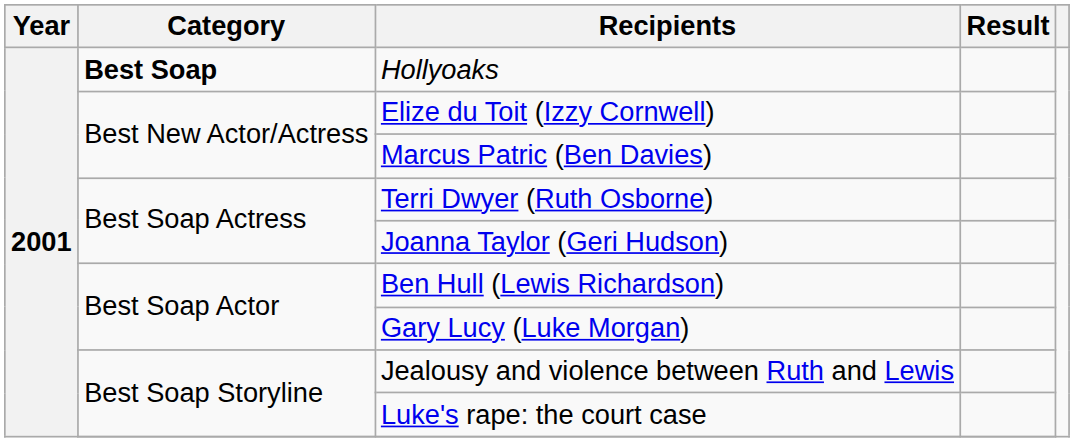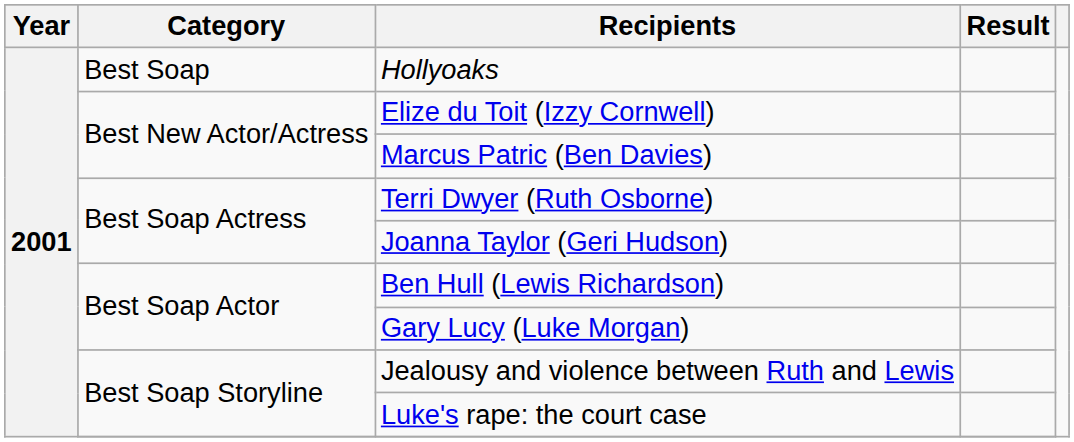(151, 69) bold -> (147, 69) normal
